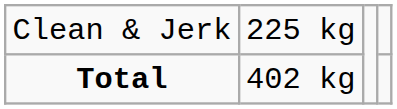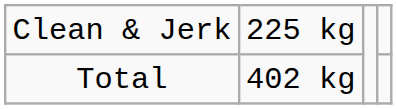(122, 80) bold -> (122, 80) normal
